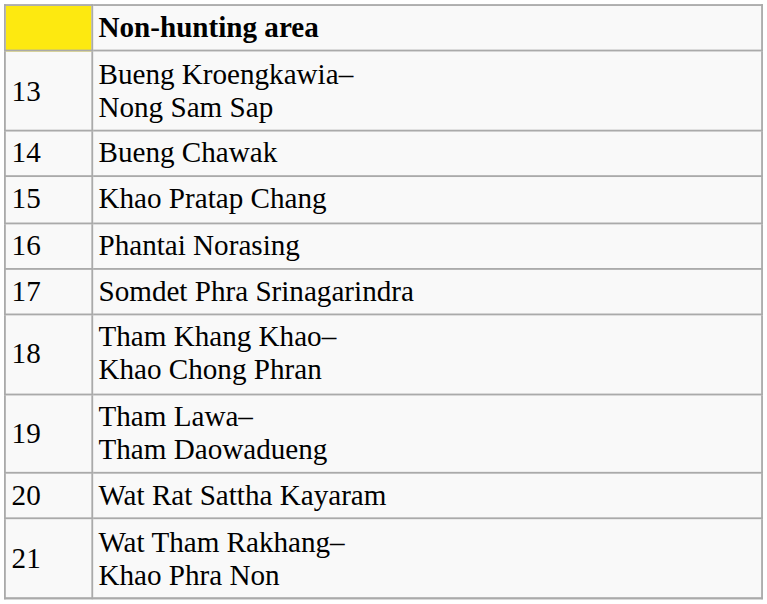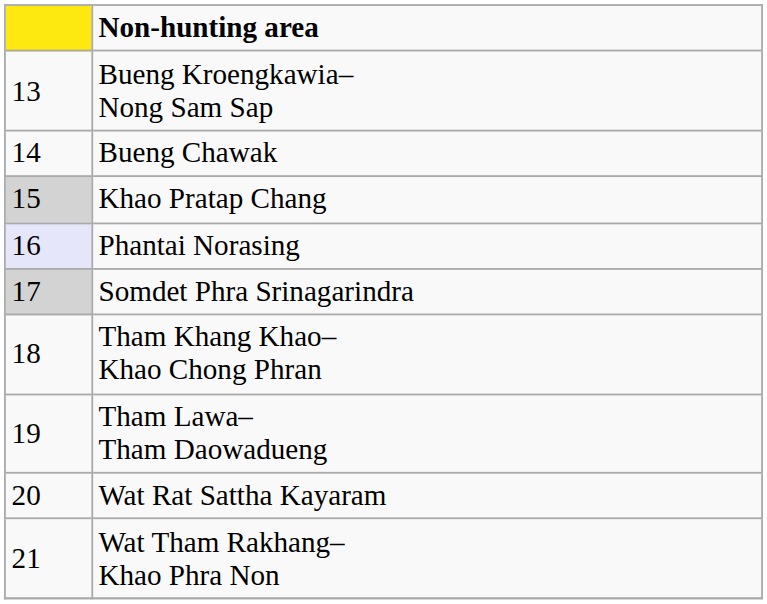(26, 199) no background -> (26, 199) lightgrey background
(26, 245) no background -> (26, 245) lavender background
(26, 291) no background -> (26, 291) lightgrey background
